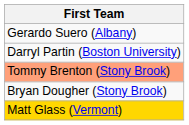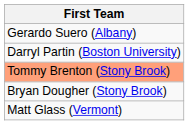(65, 110) gold background -> (65, 110) no background
